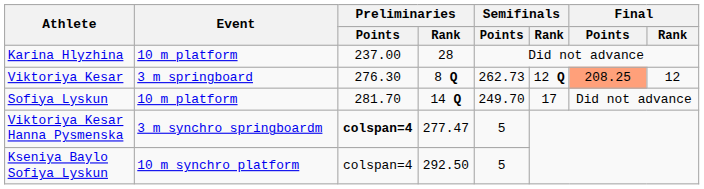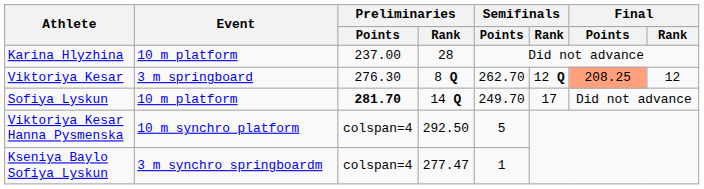(502, 77) 262.73 -> (502, 77) 262.70
(378, 99) normal -> (378, 99) bold
(230, 128) 3 m synchro springboardm -> (218, 128) 10 m synchro platform
(378, 128) bold -> (378, 128) normal
(446, 128) 277.47 -> (446, 128) 292.50
(218, 165) 10 m synchro platform -> (230, 165) 3 m synchro springboardm
(446, 165) 292.50 -> (446, 165) 277.47
(502, 165) 5 -> (502, 165) 1
